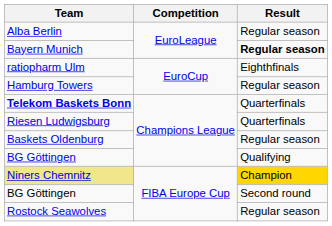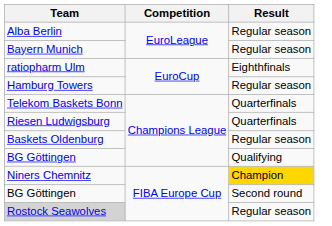(282, 49) bold -> (271, 49) normal
(69, 103) bold -> (65, 103) normal
(49, 175) khaki background -> (49, 175) no background
(57, 211) no background -> (57, 211) lightgrey background
